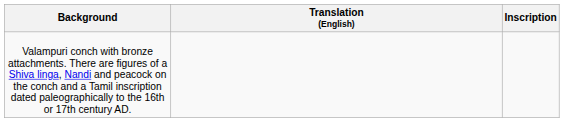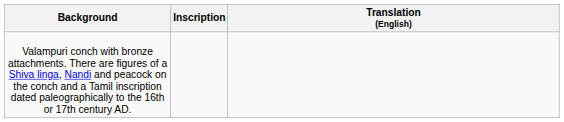columns swapped: (336, 18) <-> (531, 18)
